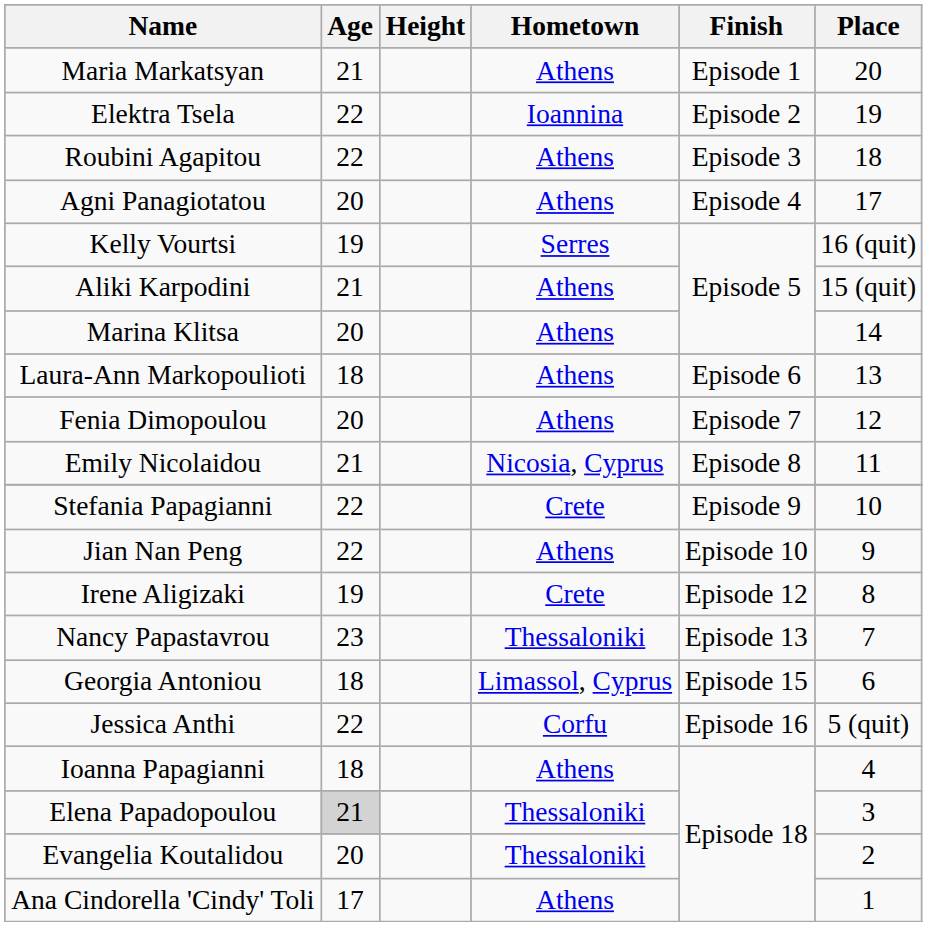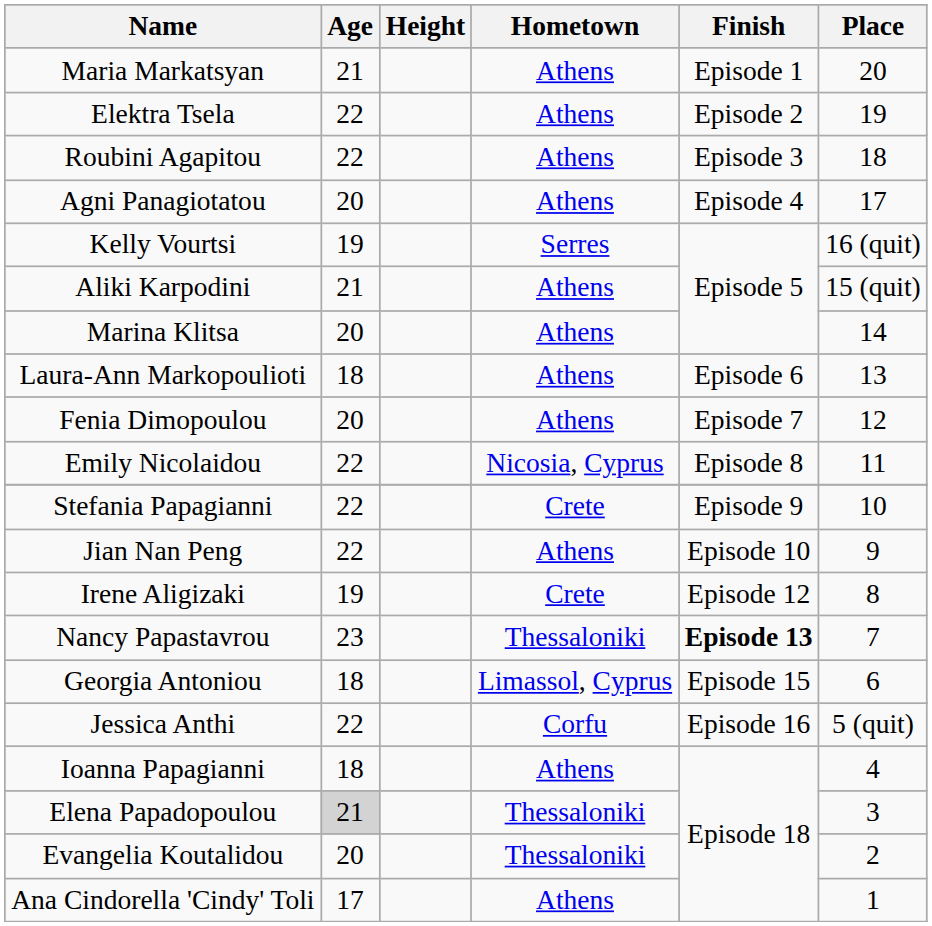(575, 113) Ioannina -> (575, 113) Athens
(350, 462) 21 -> (350, 462) 22
(746, 637) normal -> (749, 637) bold
